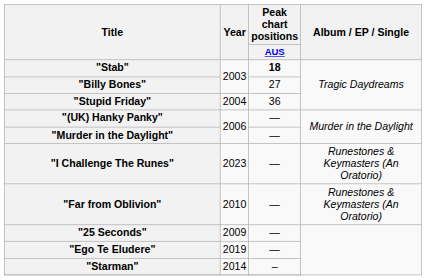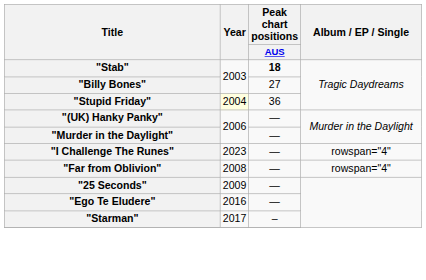(235, 101) no background -> (235, 101) lightyellow background
(361, 164) Runestones & Keymasters (An Oratorio) -> (361, 152) rowspan="4"
(235, 204) 2010 -> (235, 168) 2008
(361, 204) Runestones & Keymasters (An Oratorio) -> (361, 168) rowspan="4"
(235, 249) 2019 -> (235, 202) 2016
(235, 266) 2014 -> (235, 219) 2017
